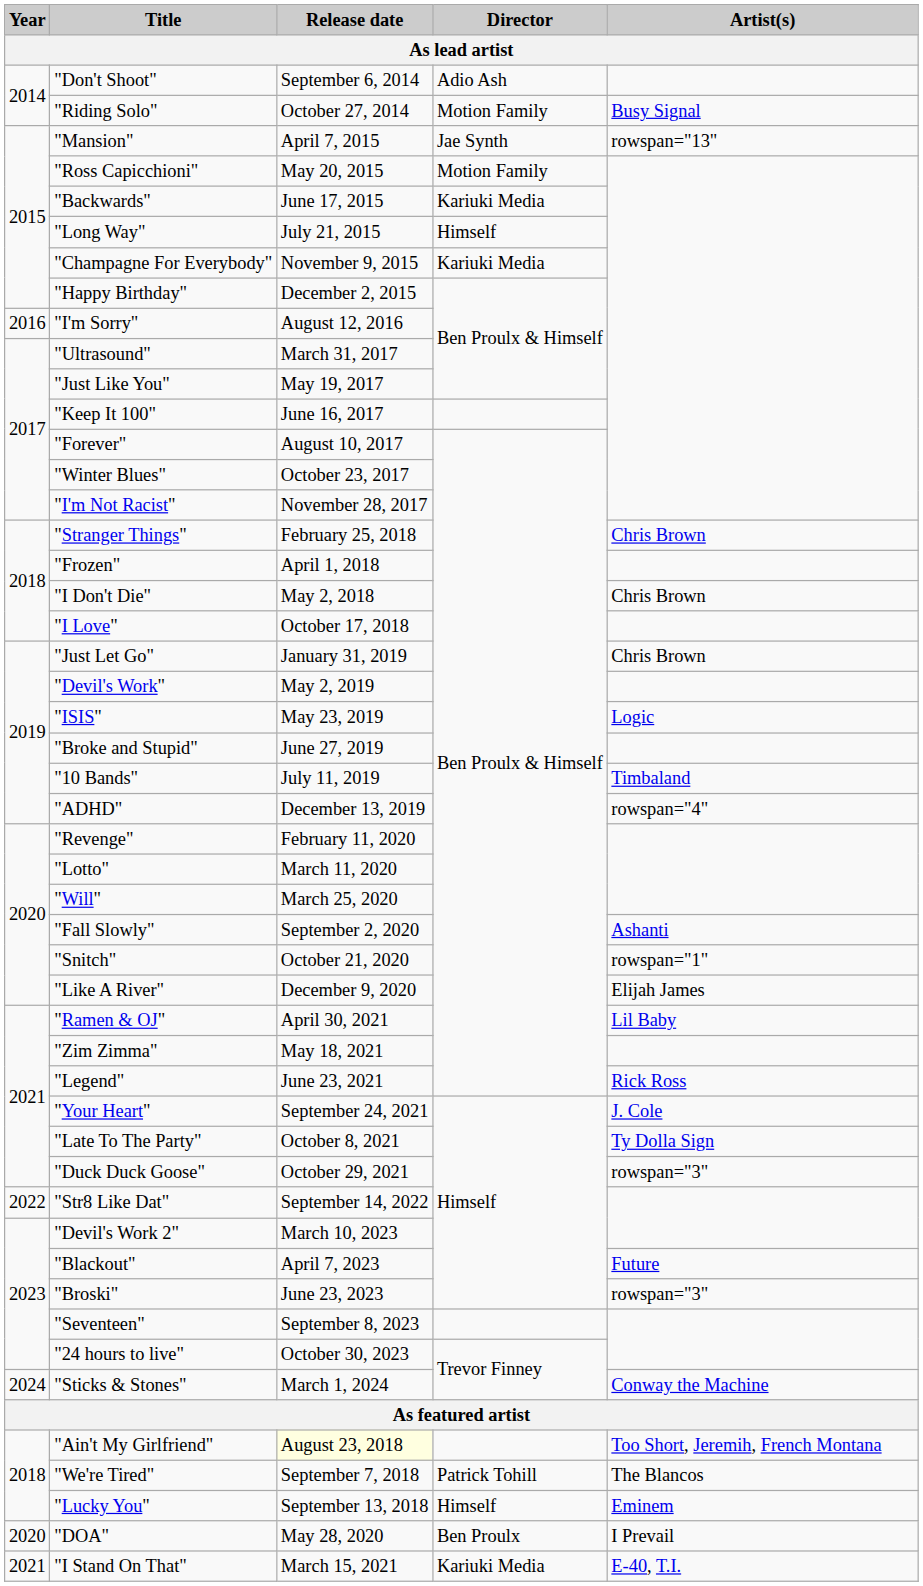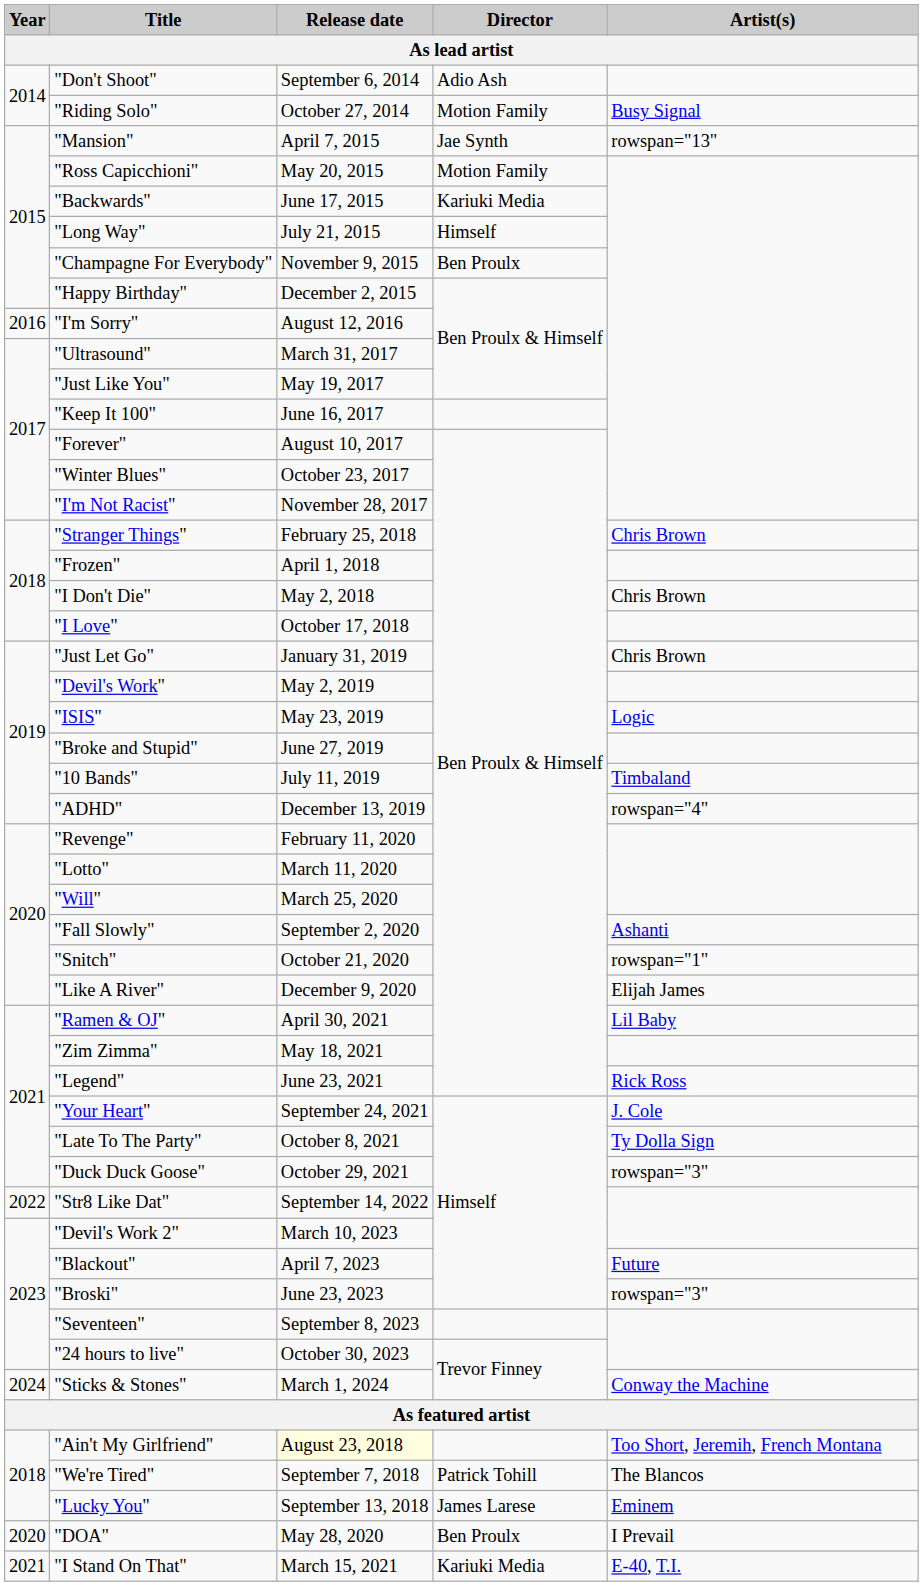(491, 262) Kariuki Media -> (479, 262) Ben Proulx
(467, 1505) Himself -> (486, 1505) James Larese
